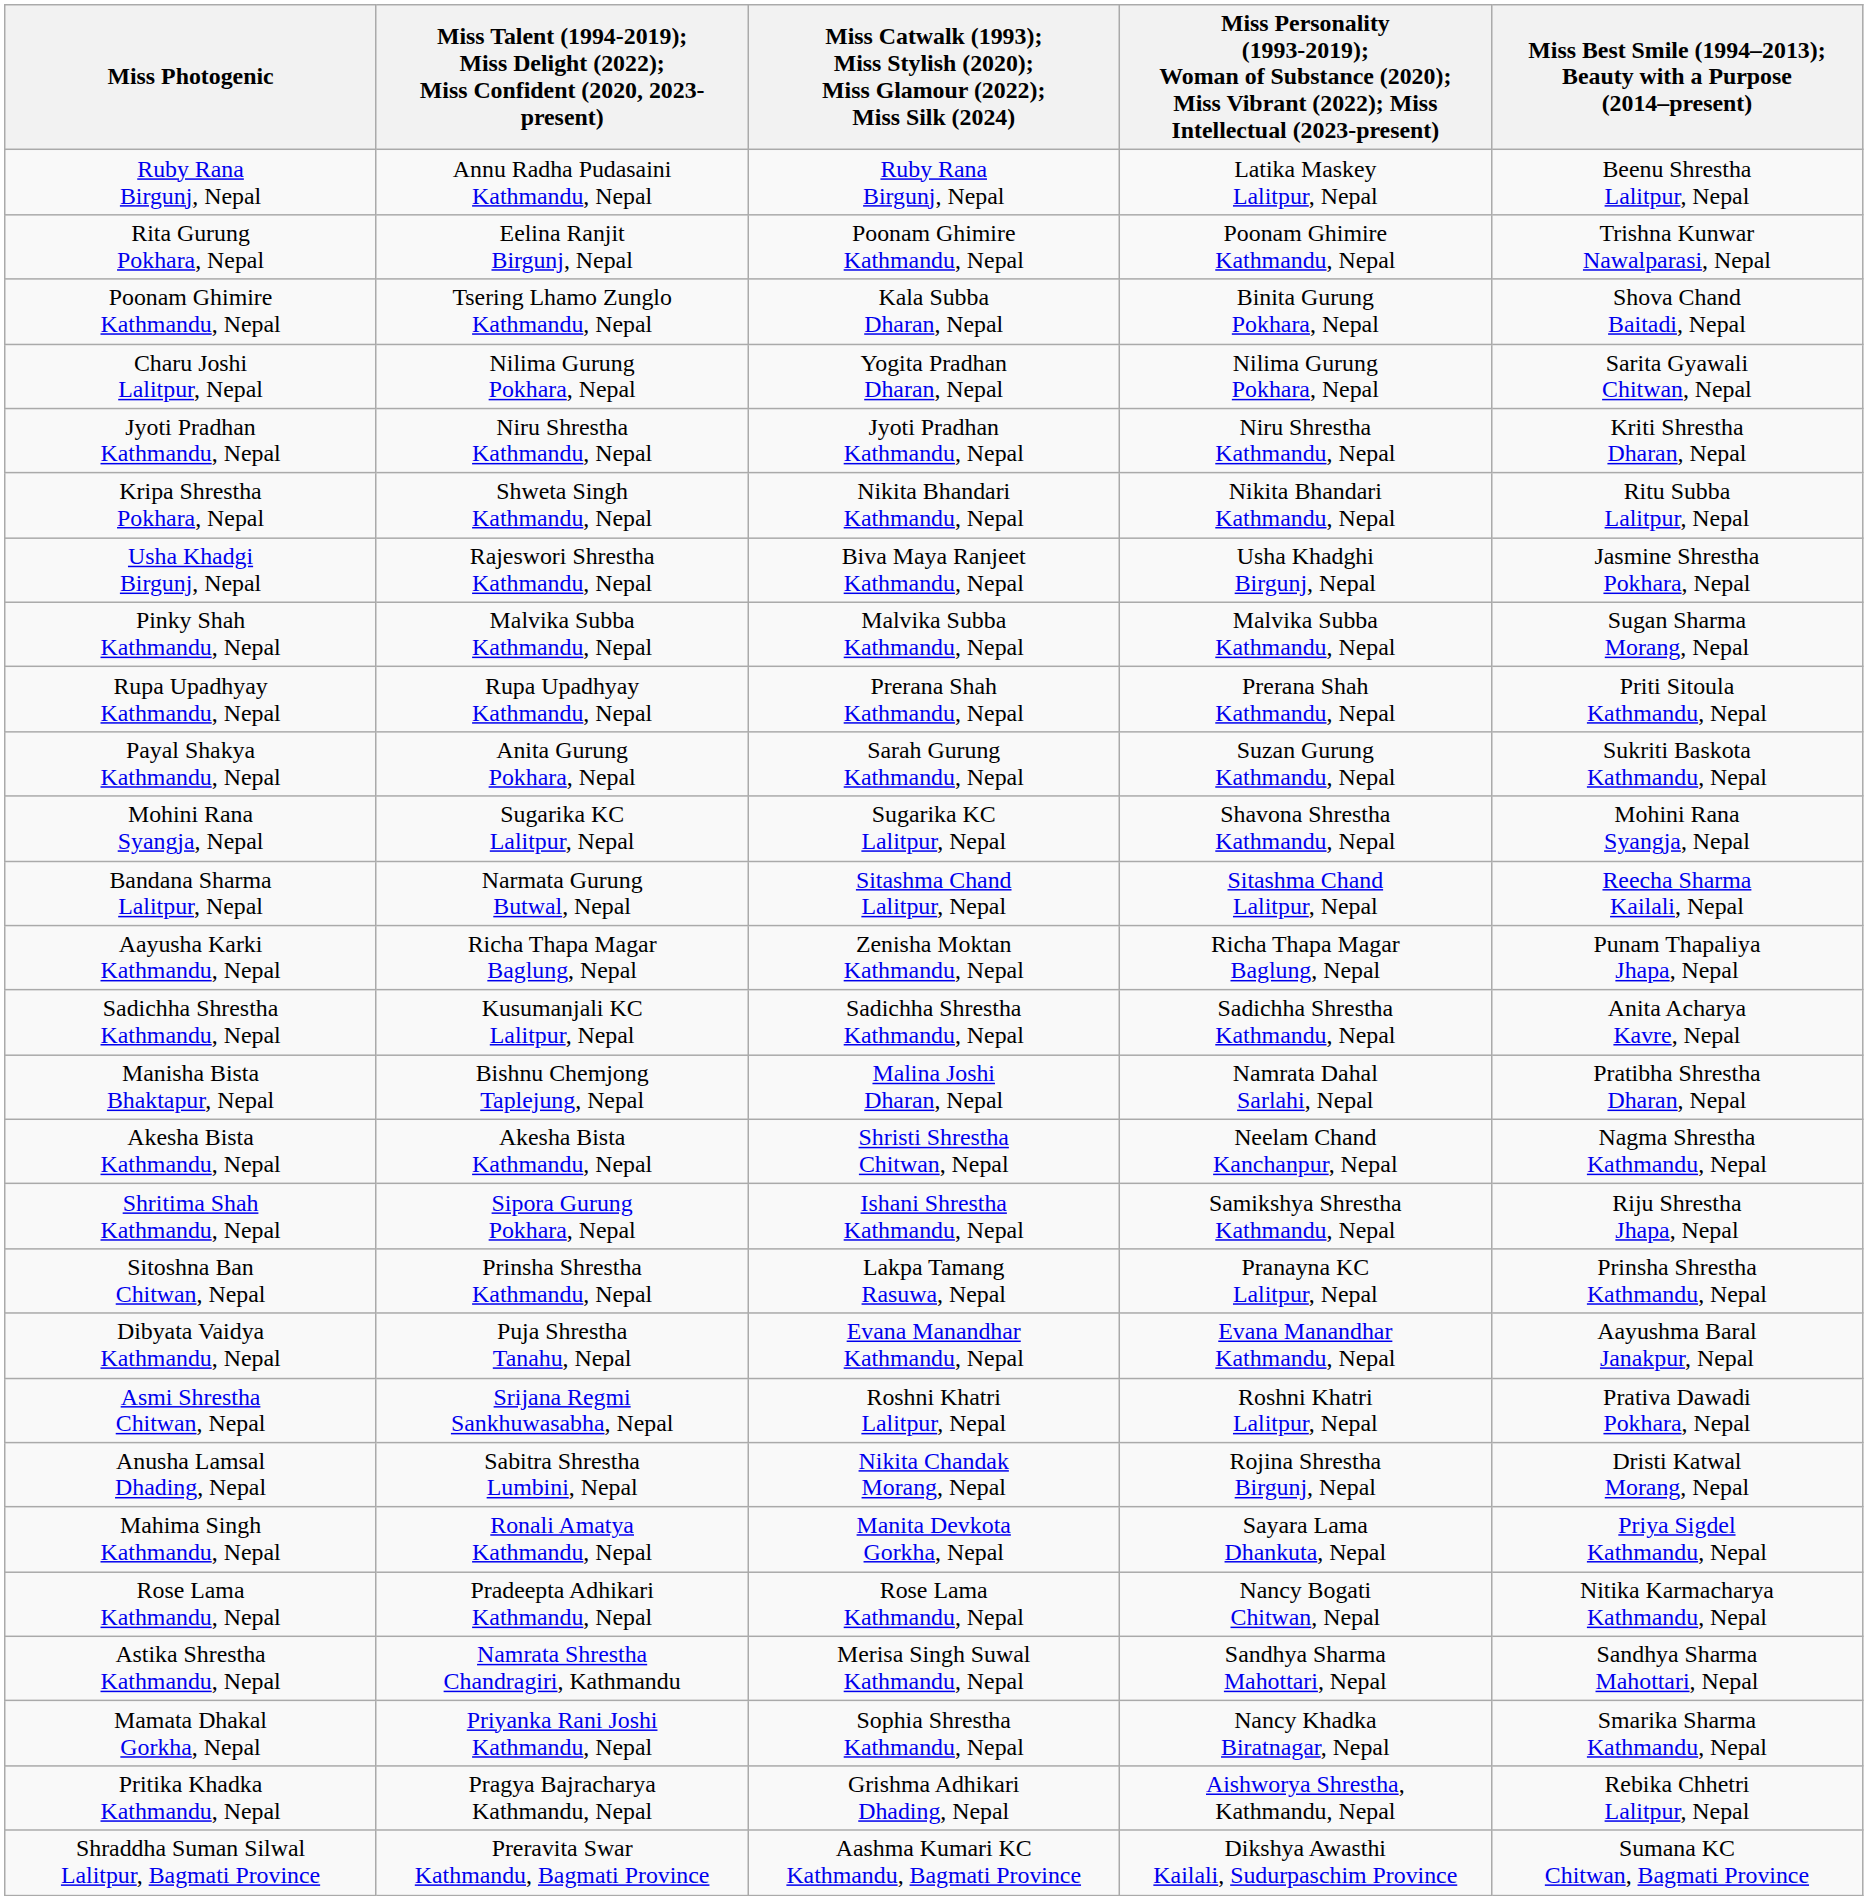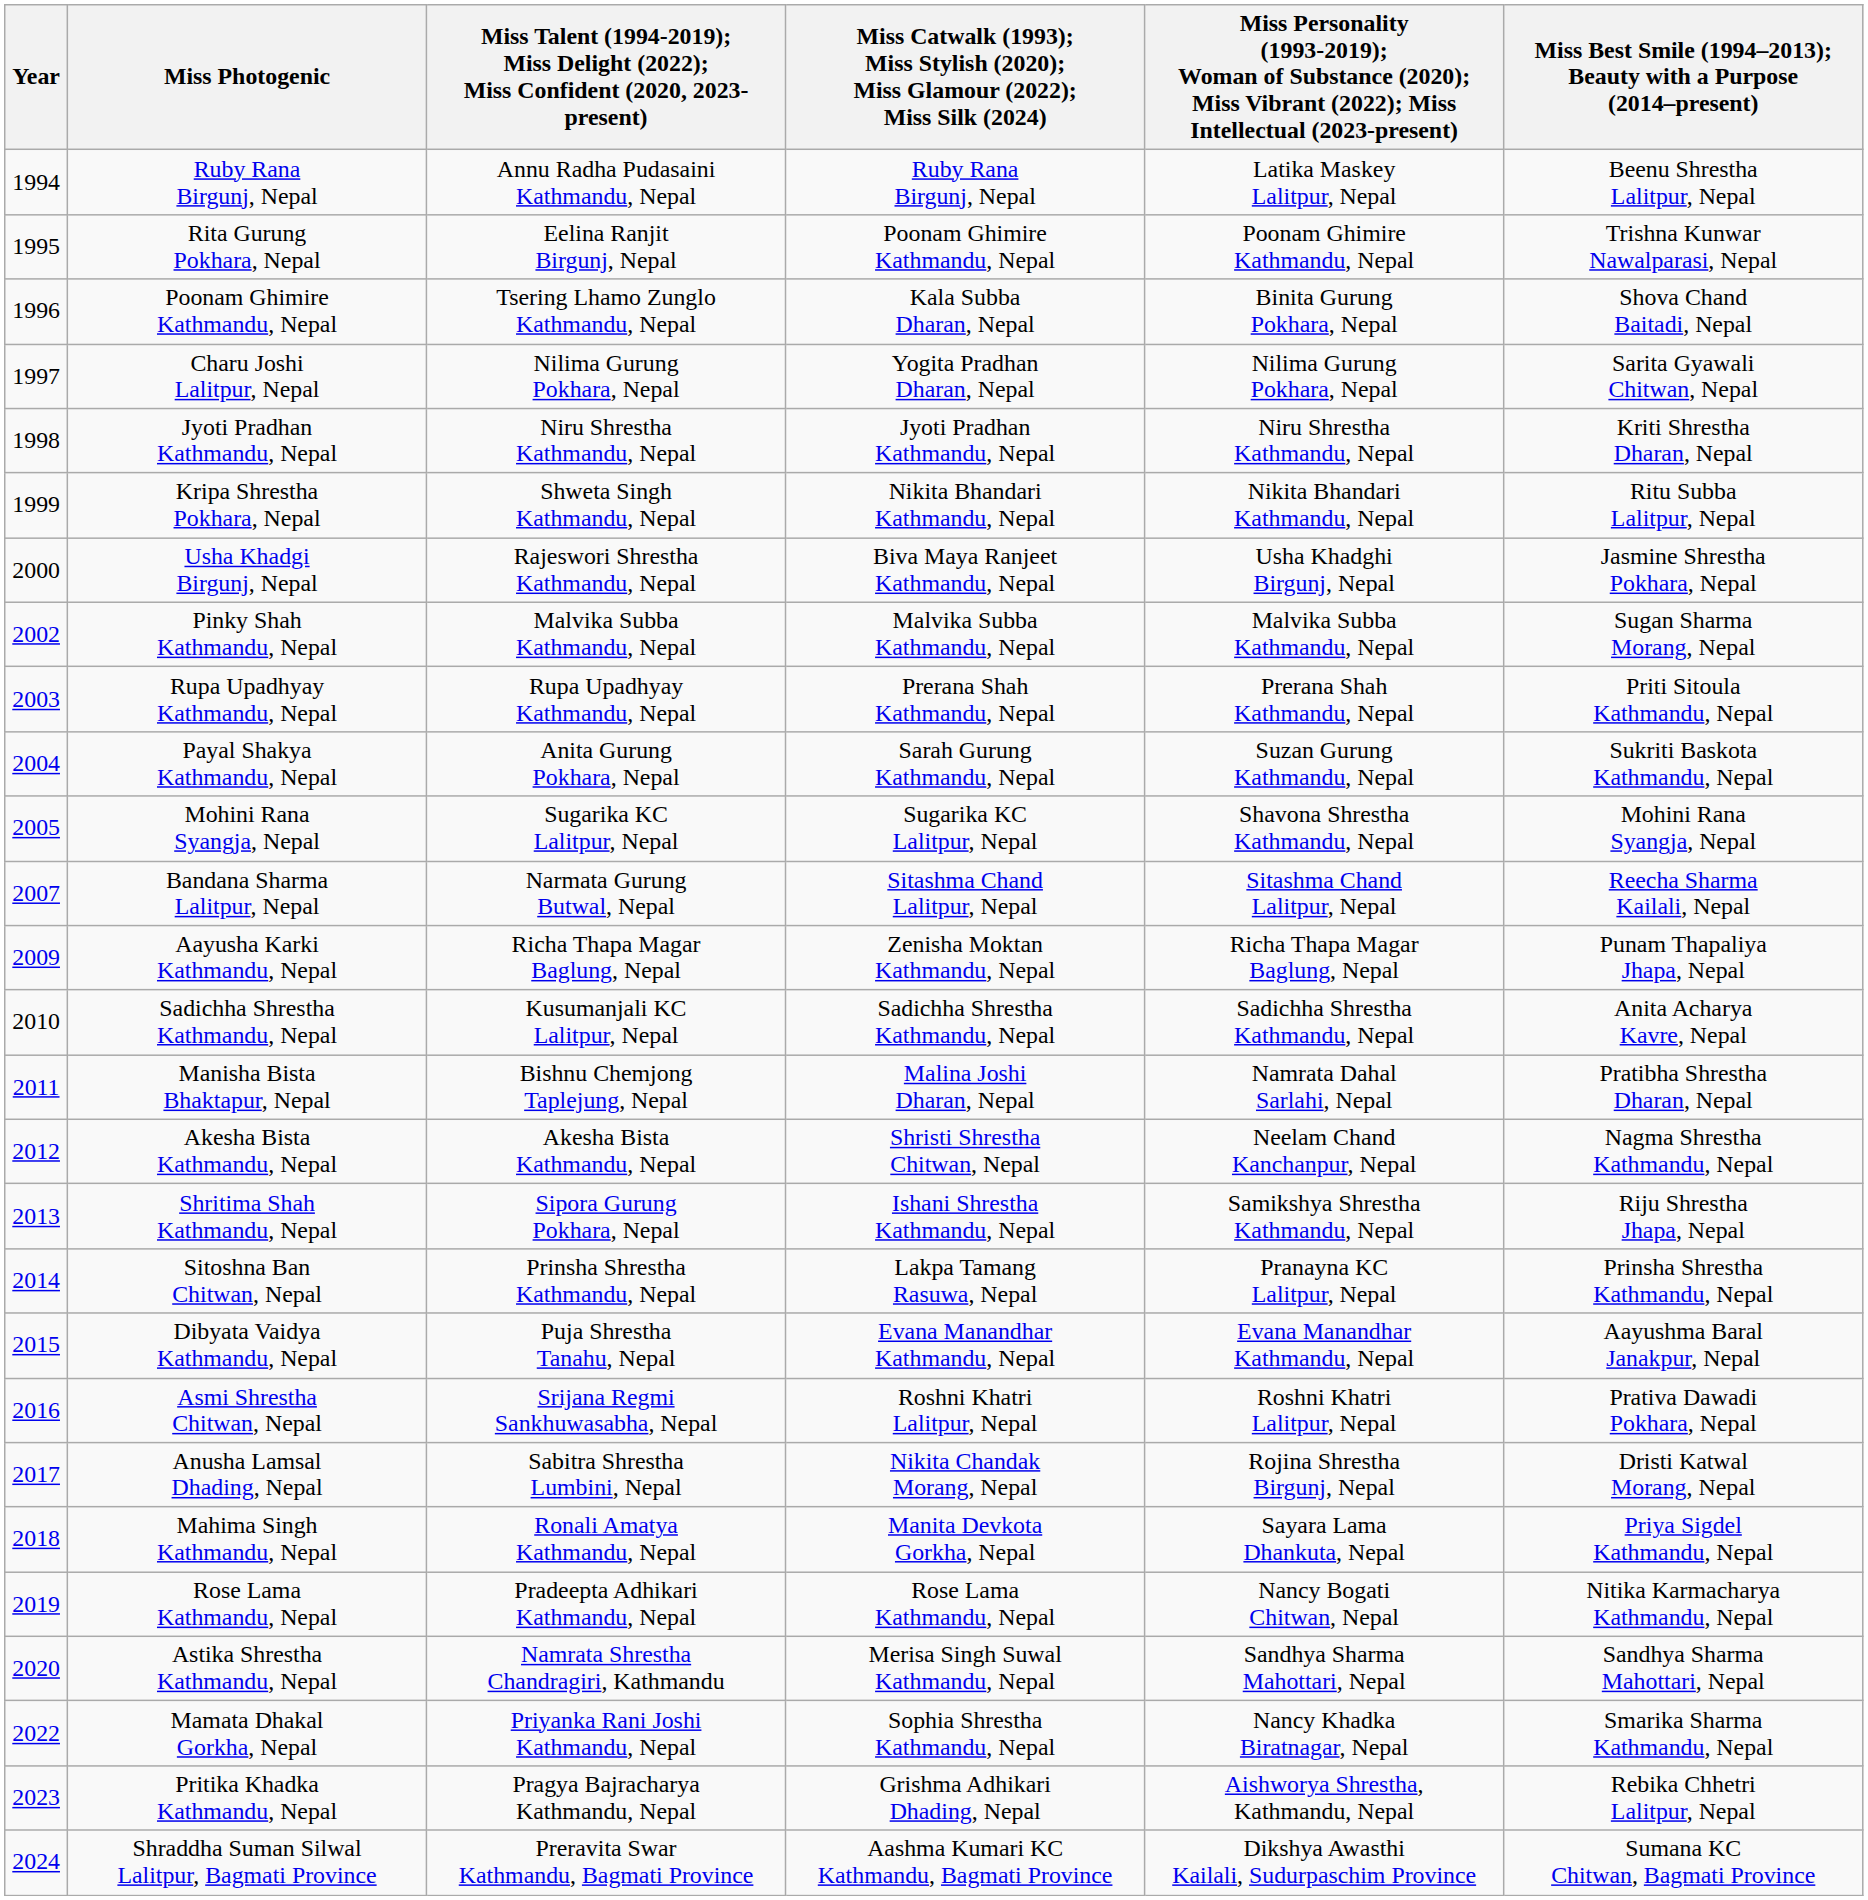+ column: (36, 77)
